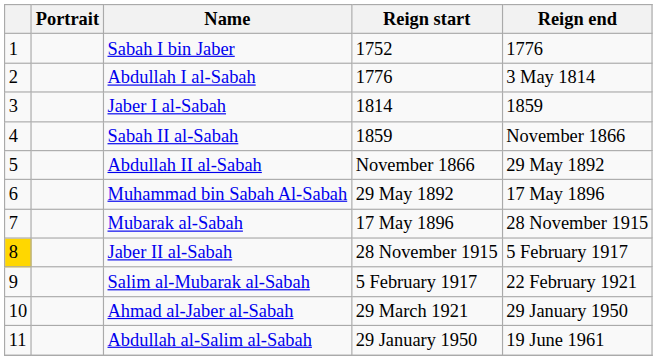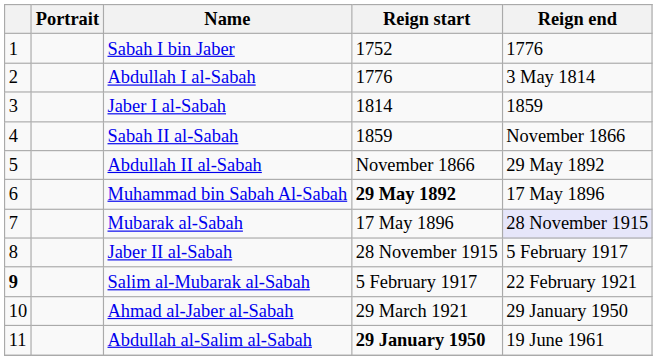(405, 194) normal -> (406, 194) bold
(577, 223) no background -> (577, 223) lavender background
(13, 252) gold background -> (13, 252) no background
(13, 281) normal -> (13, 281) bold
(416, 340) normal -> (421, 340) bold
